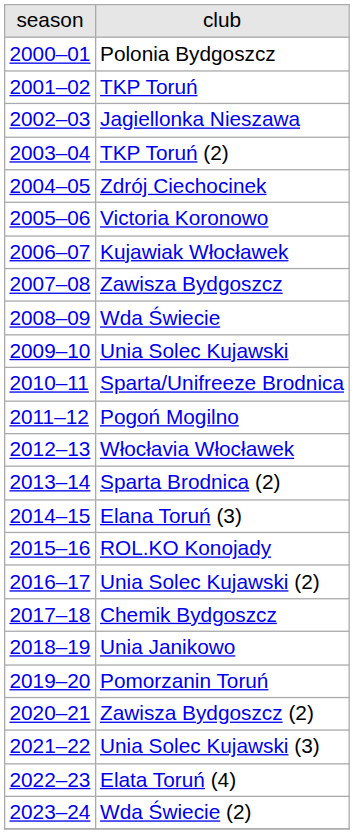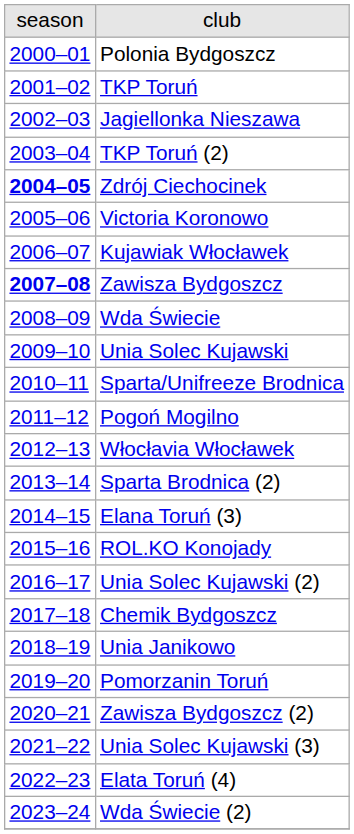(50, 185) normal -> (50, 185) bold
(50, 284) normal -> (50, 284) bold
